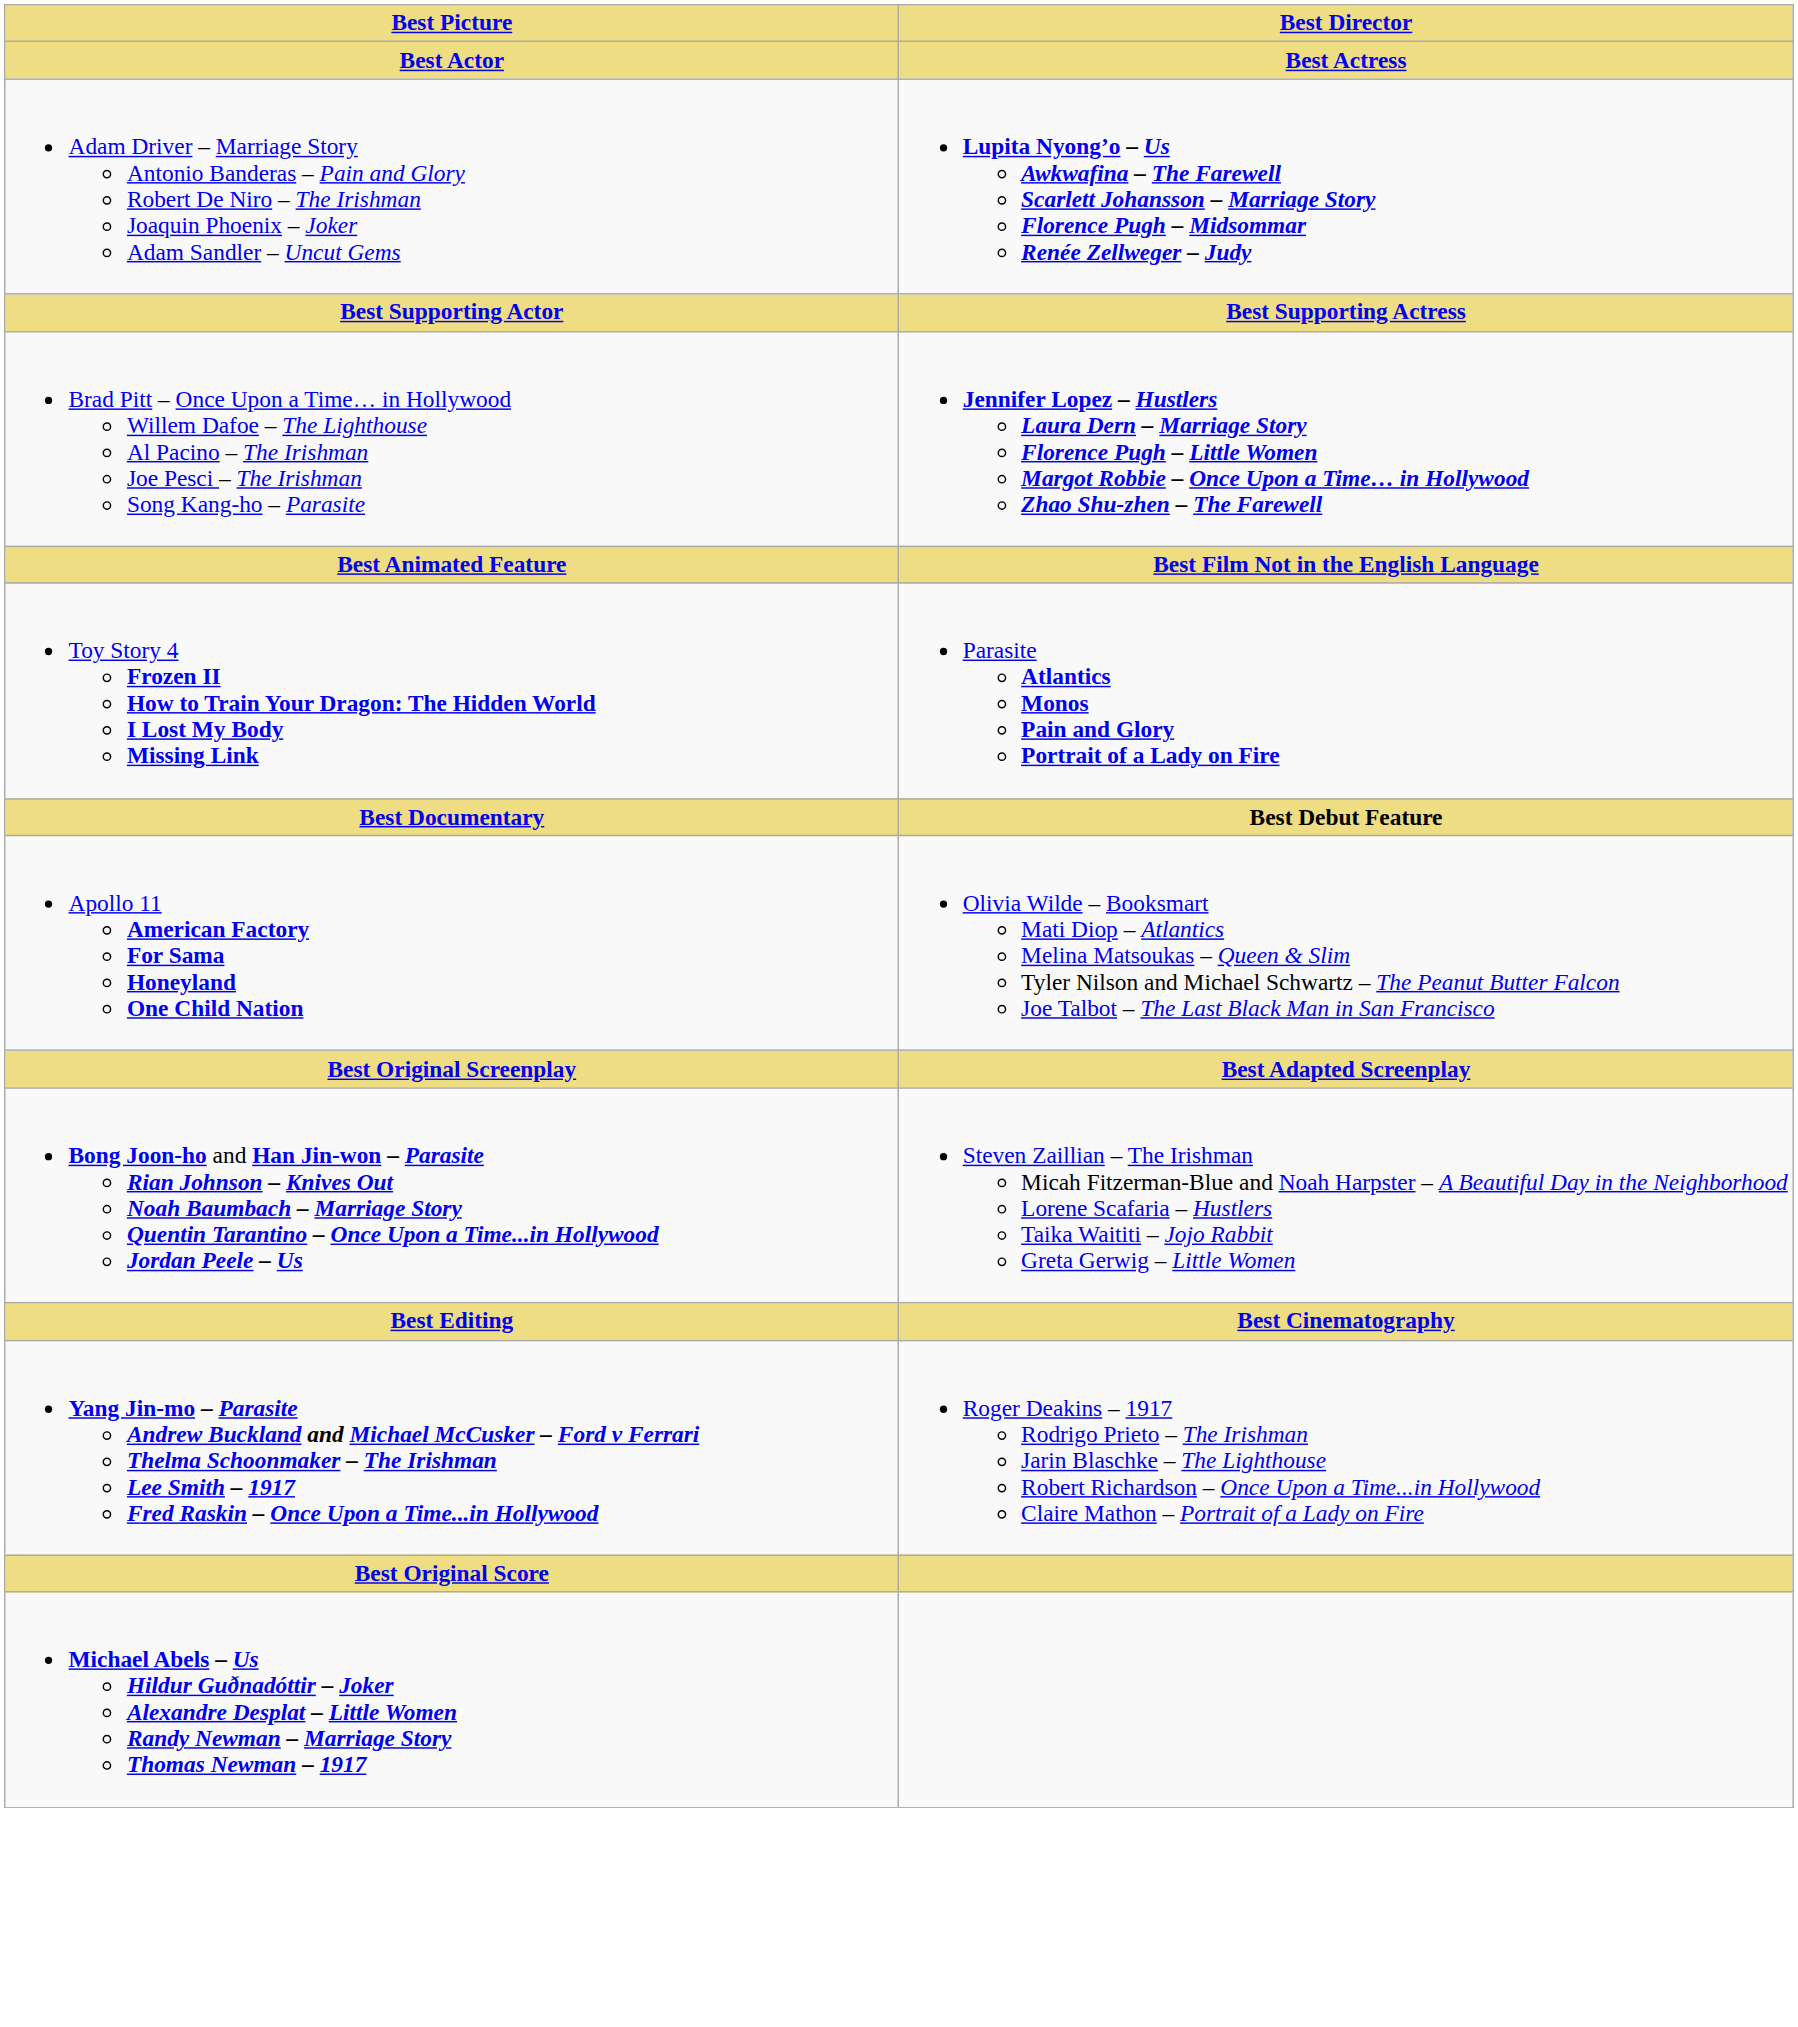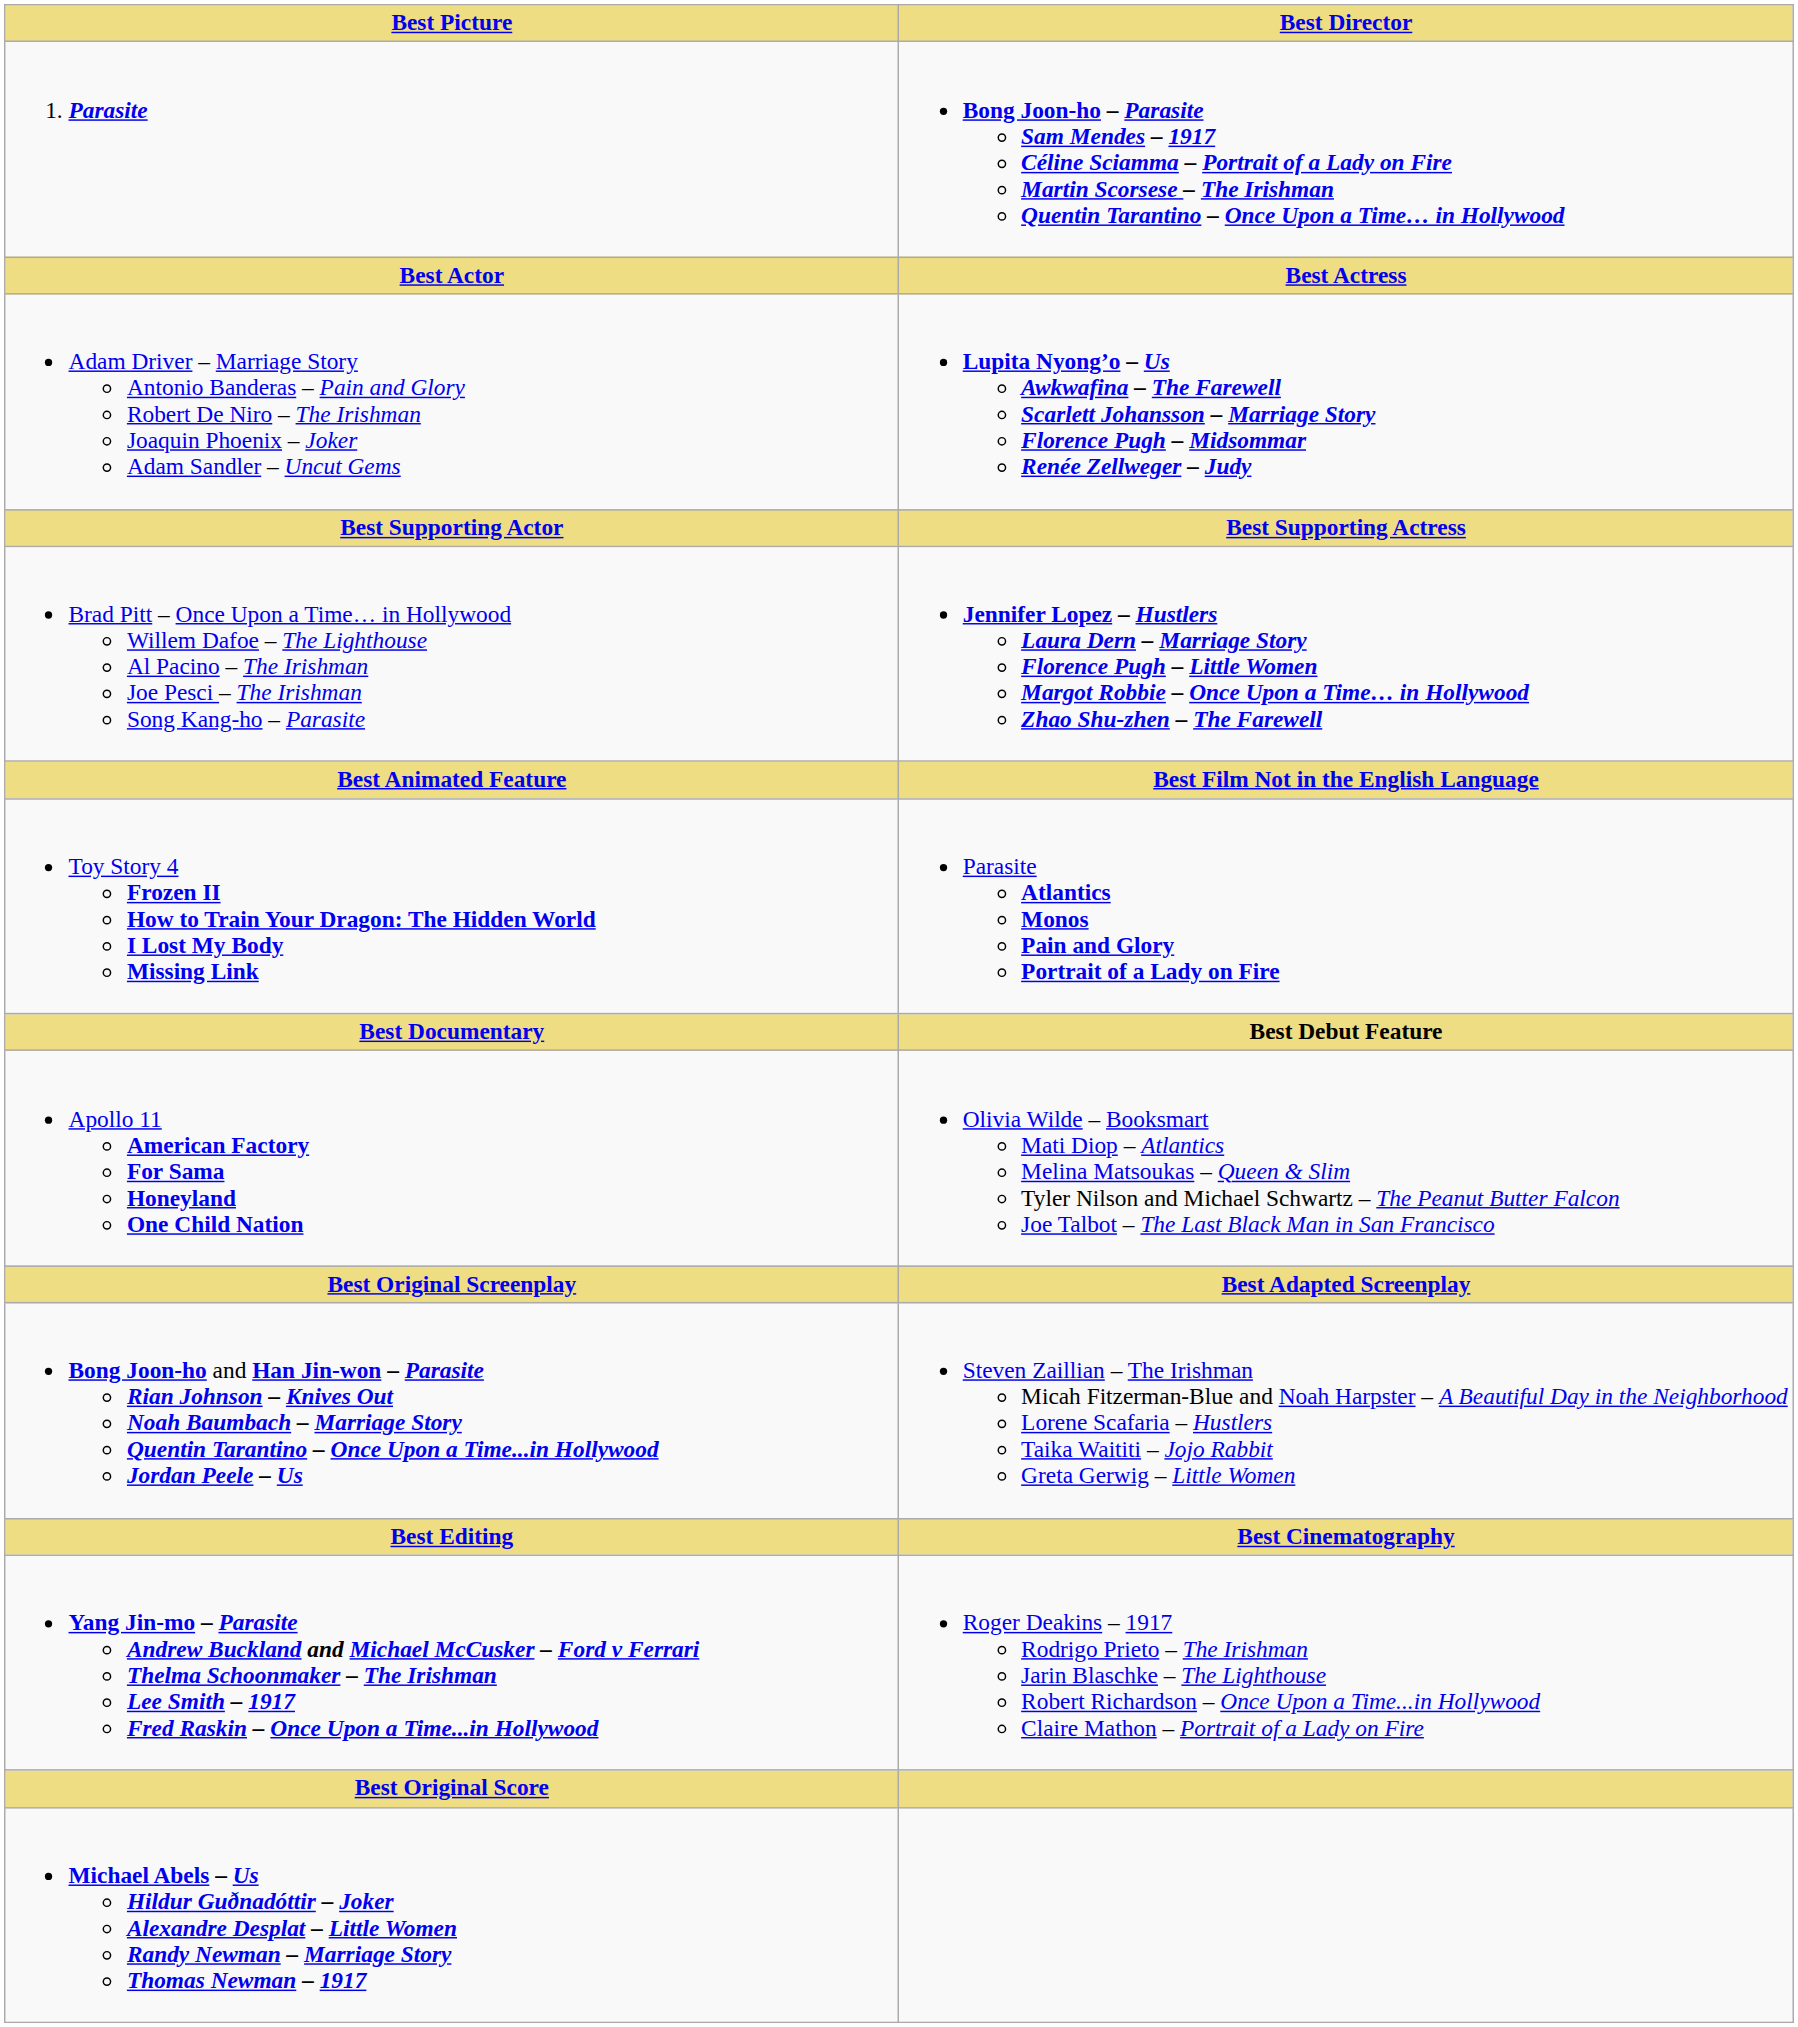+ row: (452, 110)
